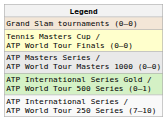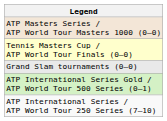(72, 23) Grand Slam tournaments (0–0) -> (84, 28) ATP Masters Series / ATP World Tour Masters 1000 (0–0)
(84, 62) ATP Masters Series / ATP World Tour Masters 1000 (0–0) -> (72, 67) Grand Slam tournaments (0–0)
